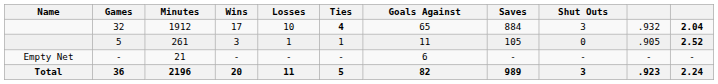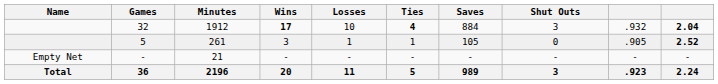- column: (425, 12)
(237, 27) normal -> (286, 27) bold
